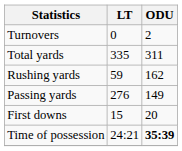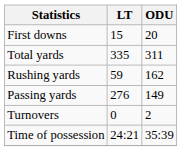rows swapped: (37, 115) <-> (33, 35)
(160, 135) bold -> (159, 135) normal
